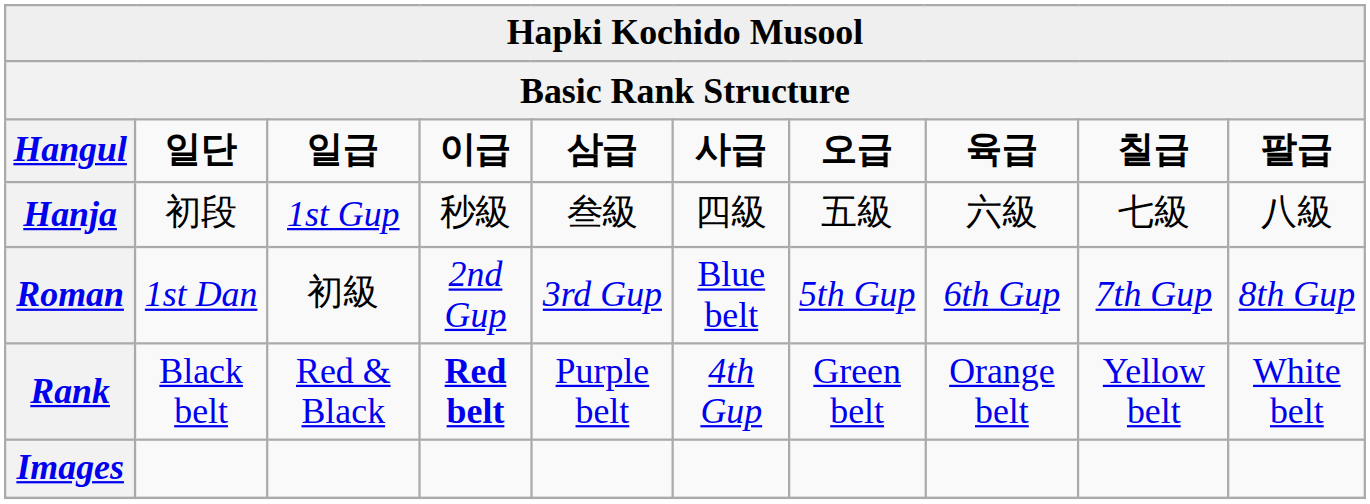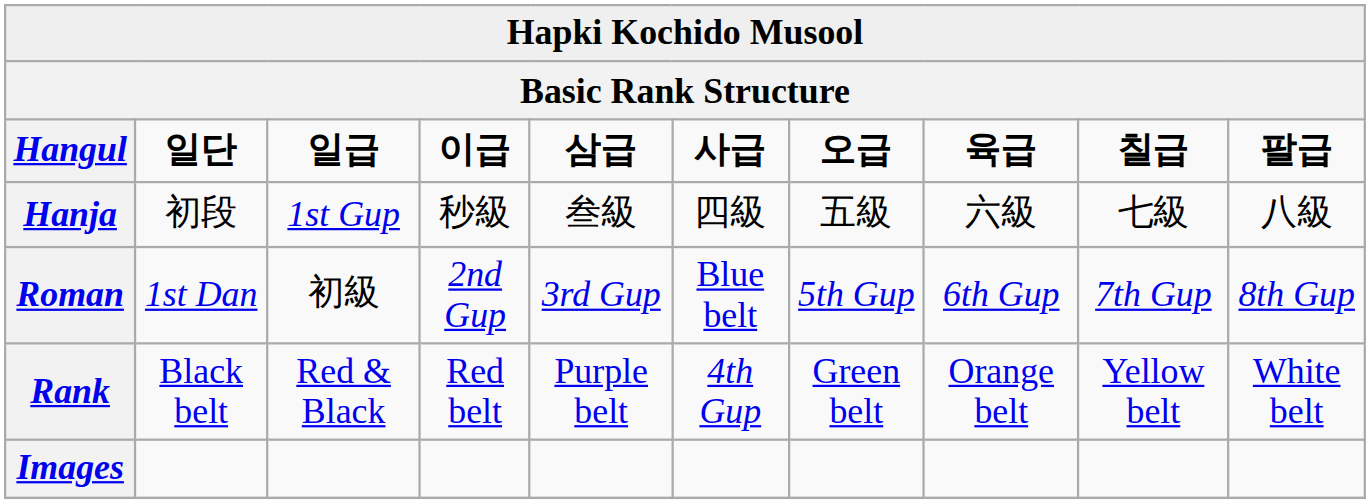(475, 391) bold -> (475, 391) normal
